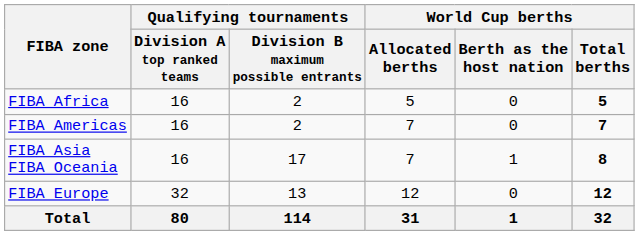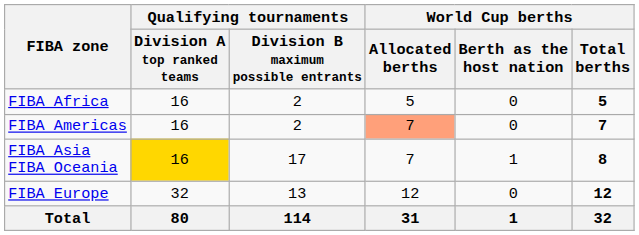(410, 126) no background -> (410, 126) lightsalmon background
(180, 160) no background -> (180, 160) gold background
